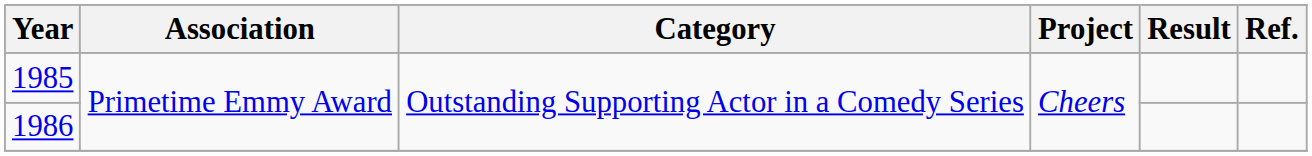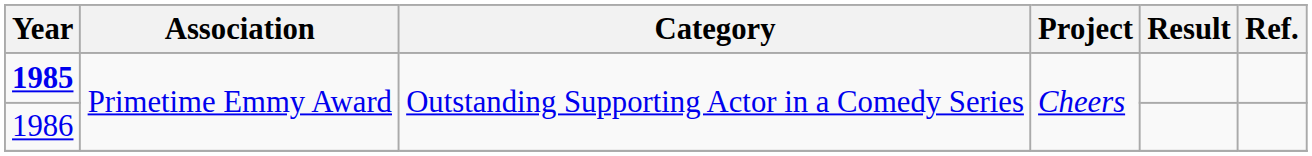(43, 77) normal -> (43, 77) bold
